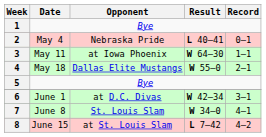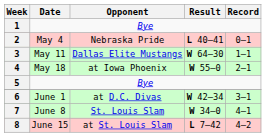(127, 54) at Iowa Phoenix -> (127, 54) Dallas Elite Mustangs
(127, 68) Dallas Elite Mustangs -> (127, 68) at Iowa Phoenix
